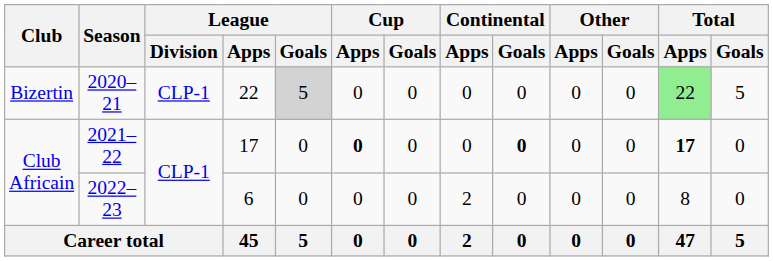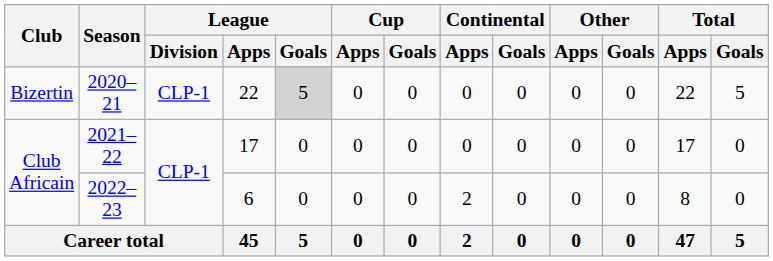(685, 92) lightgreen background -> (685, 92) no background
(358, 145) bold -> (358, 145) normal
(522, 145) bold -> (522, 145) normal
(685, 145) bold -> (685, 145) normal
